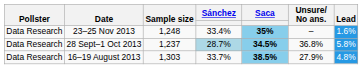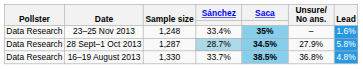(170, 44) 1,237 -> (170, 44) 1,287
(311, 44) 36.8% -> (311, 44) 27.9%
(170, 57) 1,303 -> (170, 57) 1,330
(311, 57) 27.9% -> (311, 57) 36.8%
